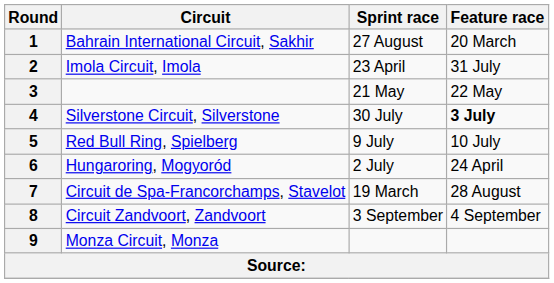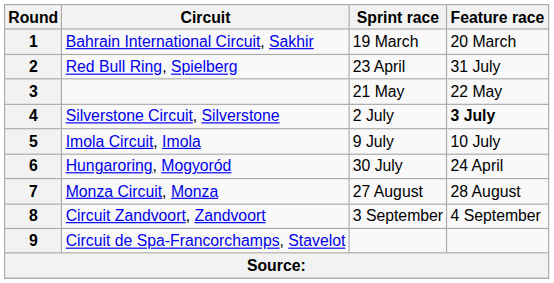(388, 41) 27 August -> (386, 41) 19 March
(133, 66) Imola Circuit, Imola -> (152, 66) Red Bull Ring, Spielberg
(378, 116) 30 July -> (373, 116) 2 July
(152, 141) Red Bull Ring, Spielberg -> (133, 141) Imola Circuit, Imola
(373, 166) 2 July -> (378, 166) 30 July
(206, 191) Circuit de Spa-Francorchamps, Stavelot -> (142, 191) Monza Circuit, Monza
(386, 191) 19 March -> (388, 191) 27 August
(142, 240) Monza Circuit, Monza -> (206, 240) Circuit de Spa-Francorchamps, Stavelot
